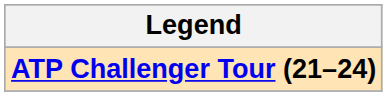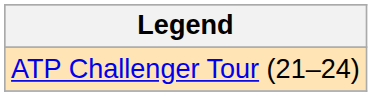(194, 68) bold -> (185, 68) normal
